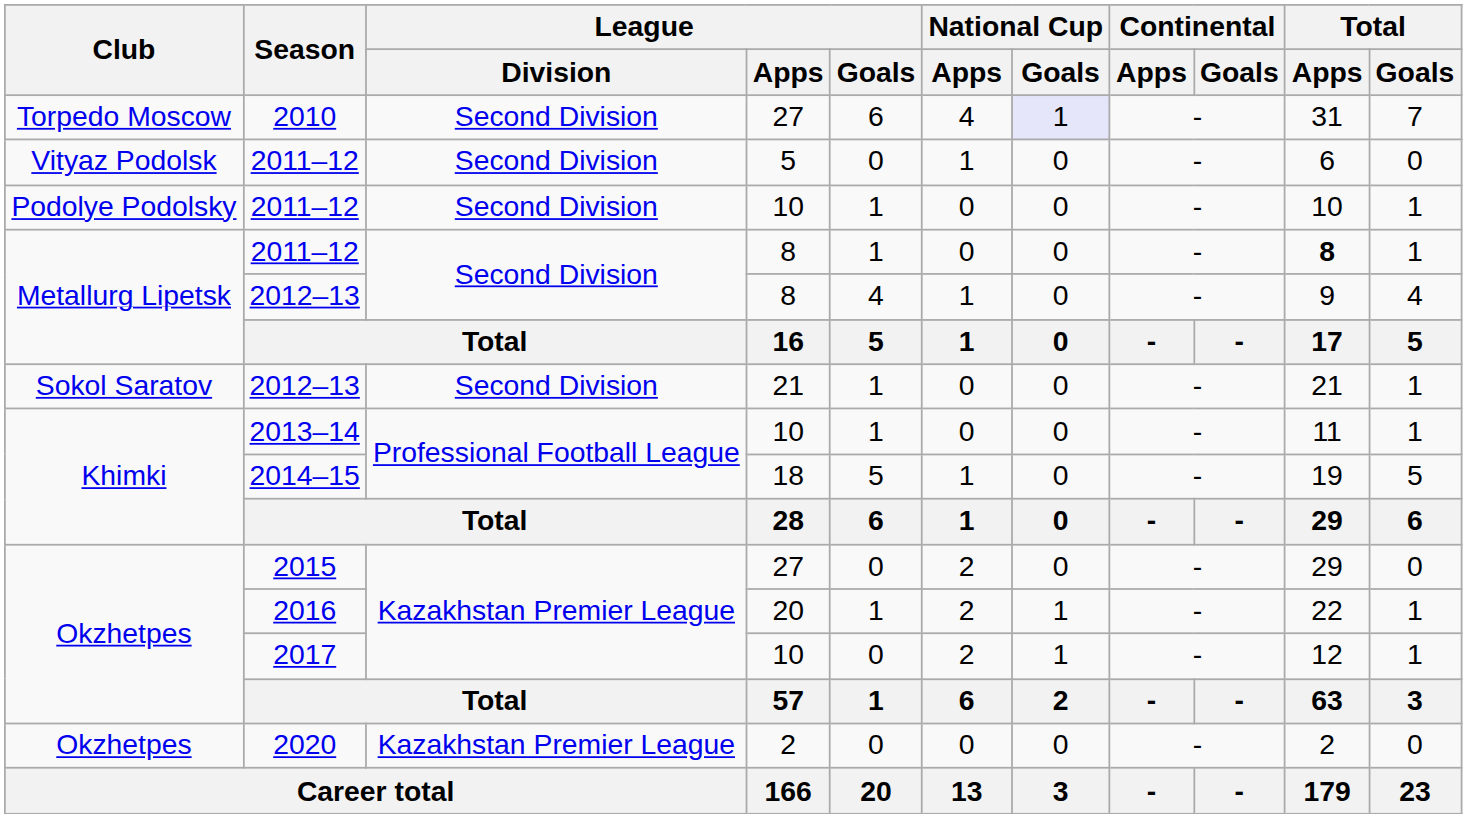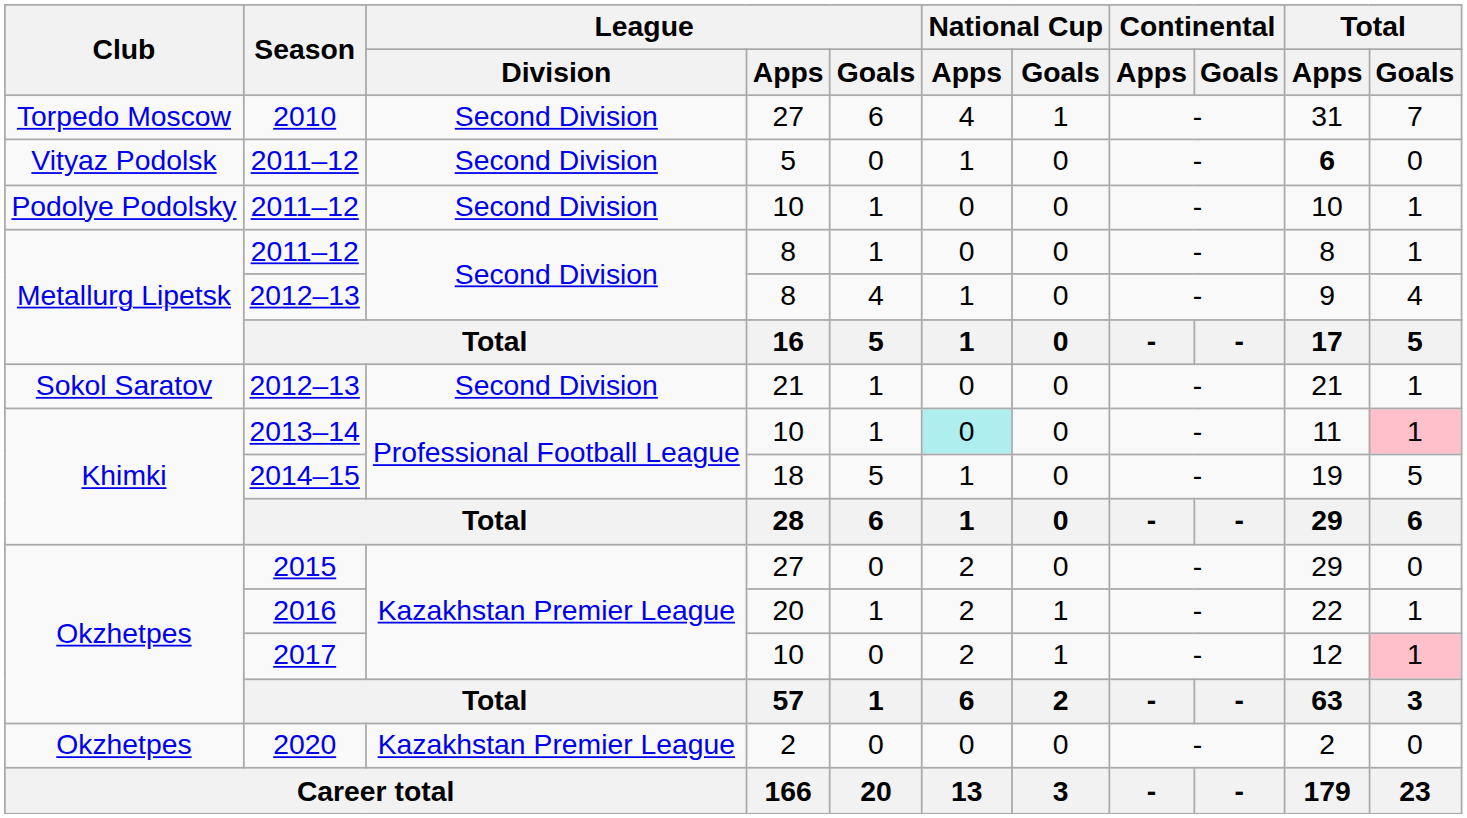(1061, 116) lavender background -> (1061, 116) no background
(1327, 161) normal -> (1327, 161) bold
(1327, 251) bold -> (1327, 251) normal
(967, 431) no background -> (967, 431) paleturquoise background
(1415, 431) no background -> (1415, 431) pink background
(1415, 655) no background -> (1415, 655) pink background
